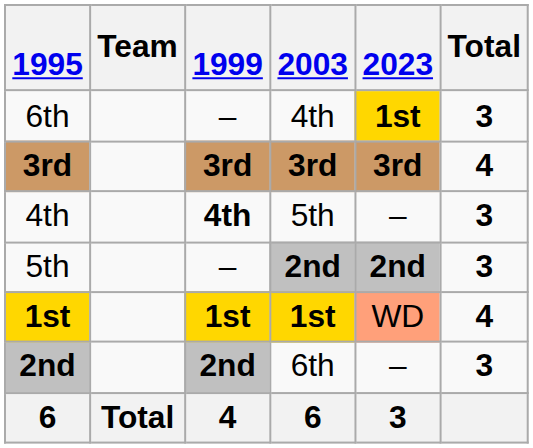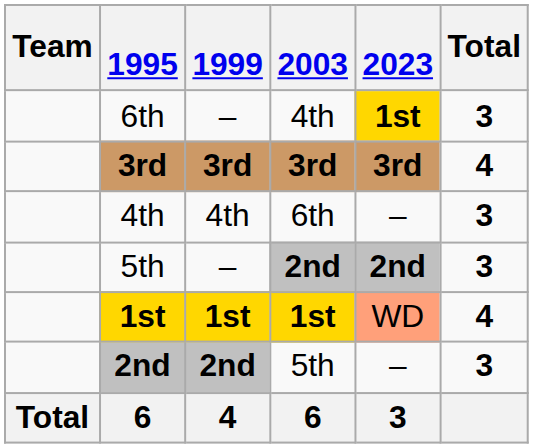columns swapped: (138, 47) <-> (48, 65)
(228, 215) bold -> (228, 215) normal
(313, 215) 5th -> (313, 215) 6th
(313, 366) 6th -> (313, 366) 5th
